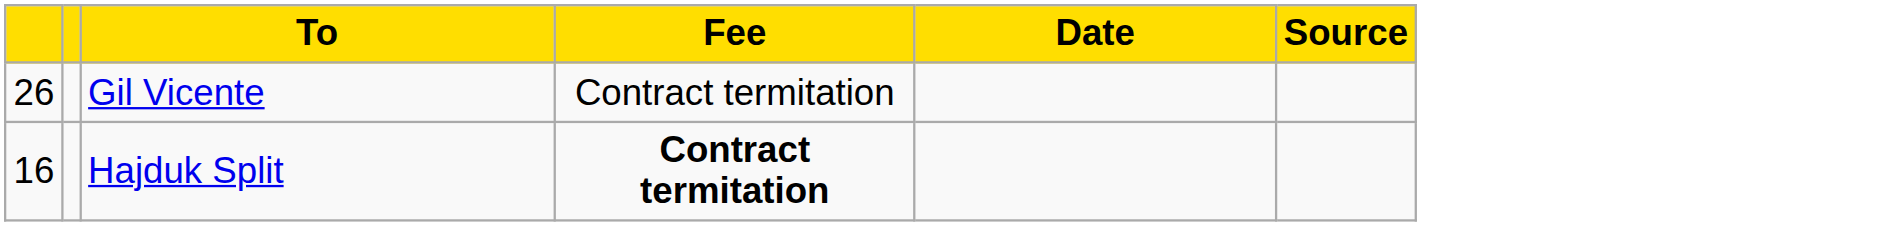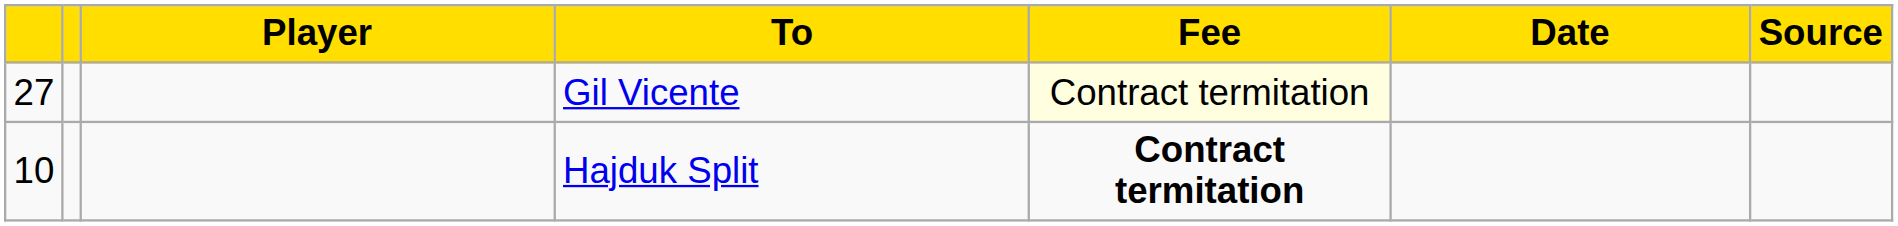+ column: (317, 33)
(34, 91) 26 -> (34, 91) 27
(735, 91) no background -> (1210, 91) lightyellow background
(34, 170) 16 -> (34, 170) 10
